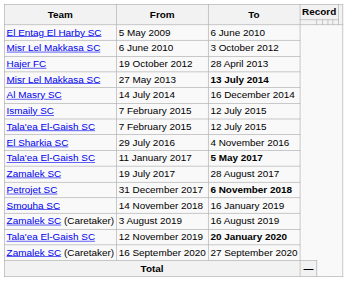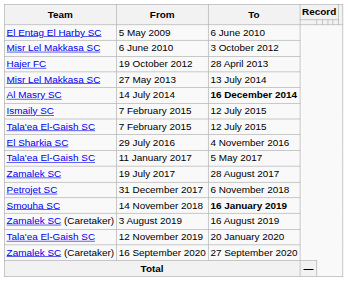(240, 79) bold -> (239, 79) normal
(253, 95) normal -> (254, 95) bold
(237, 158) bold -> (236, 158) normal
(251, 189) bold -> (250, 189) normal
(247, 205) normal -> (249, 205) bold
(249, 237) bold -> (247, 237) normal
